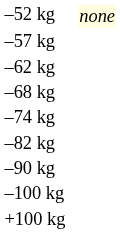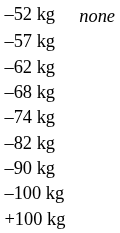(97, 16) lightyellow background -> (97, 16) no background
